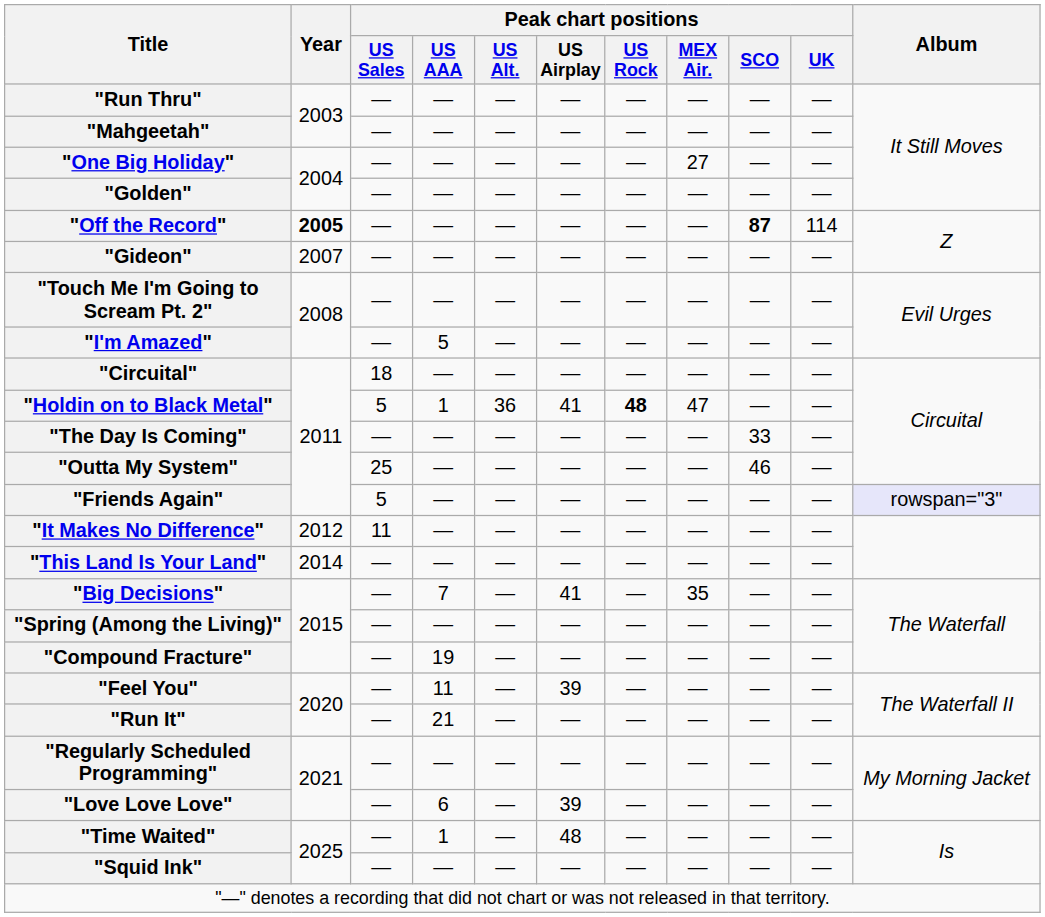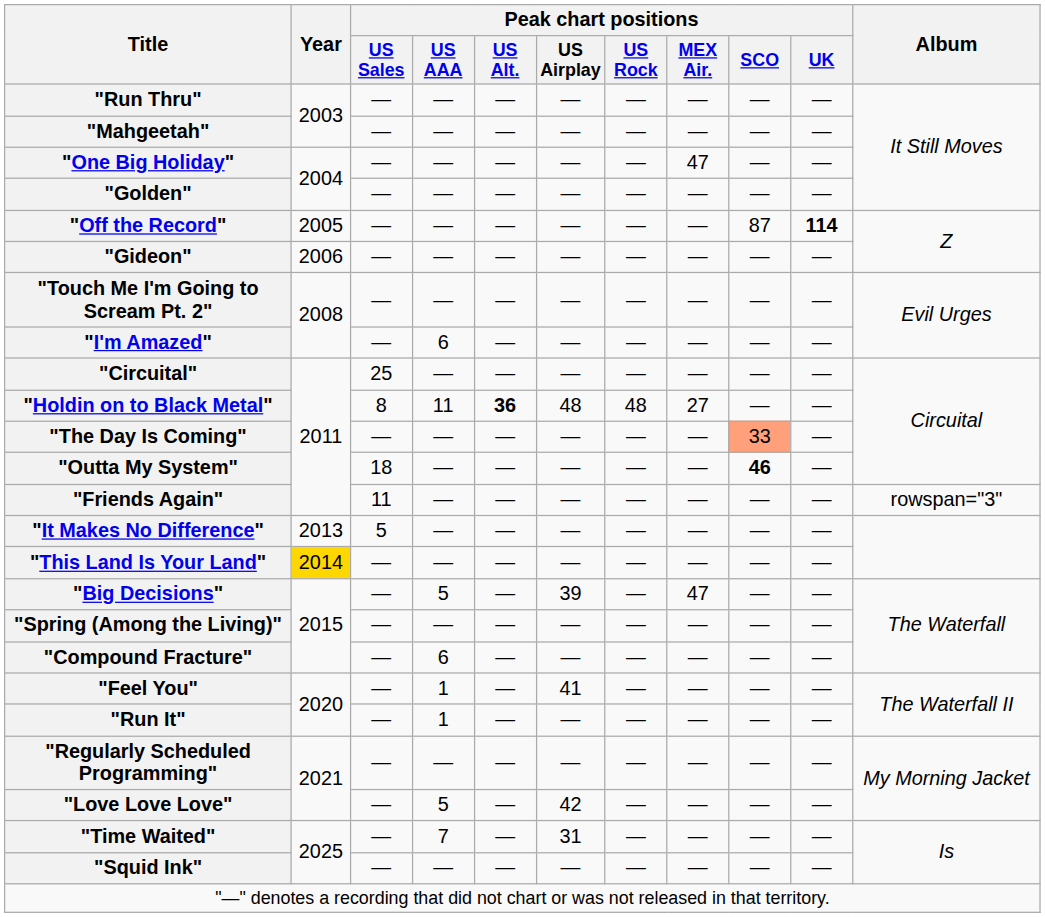(698, 162) 27 -> (698, 162) 47
(321, 225) bold -> (321, 225) normal
(760, 225) bold -> (760, 225) normal
(822, 225) normal -> (822, 225) bold
(321, 257) 2007 -> (321, 257) 2006
(443, 342) 5 -> (443, 342) 6
(381, 373) 18 -> (381, 373) 25
(381, 405) 5 -> (381, 405) 8
(443, 405) 1 -> (443, 405) 11
(505, 405) normal -> (505, 405) bold
(570, 405) 41 -> (570, 405) 48
(636, 405) bold -> (636, 405) normal
(698, 405) 47 -> (698, 405) 27
(760, 436) no background -> (760, 436) lightsalmon background
(381, 468) 25 -> (381, 468) 18
(760, 468) normal -> (760, 468) bold
(381, 499) 5 -> (381, 499) 11
(946, 499) lavender background -> (946, 499) no background
(321, 531) 2012 -> (321, 531) 2013
(381, 531) 11 -> (381, 531) 5
(321, 562) no background -> (321, 562) gold background
(443, 594) 7 -> (443, 594) 5
(570, 594) 41 -> (570, 594) 39
(698, 594) 35 -> (698, 594) 47
(443, 656) 19 -> (443, 656) 6
(443, 688) 11 -> (443, 688) 1
(570, 688) 39 -> (570, 688) 41
(443, 719) 21 -> (443, 719) 1
(443, 805) 6 -> (443, 805) 5
(570, 805) 39 -> (570, 805) 42
(443, 836) 1 -> (443, 836) 7
(570, 836) 48 -> (570, 836) 31
